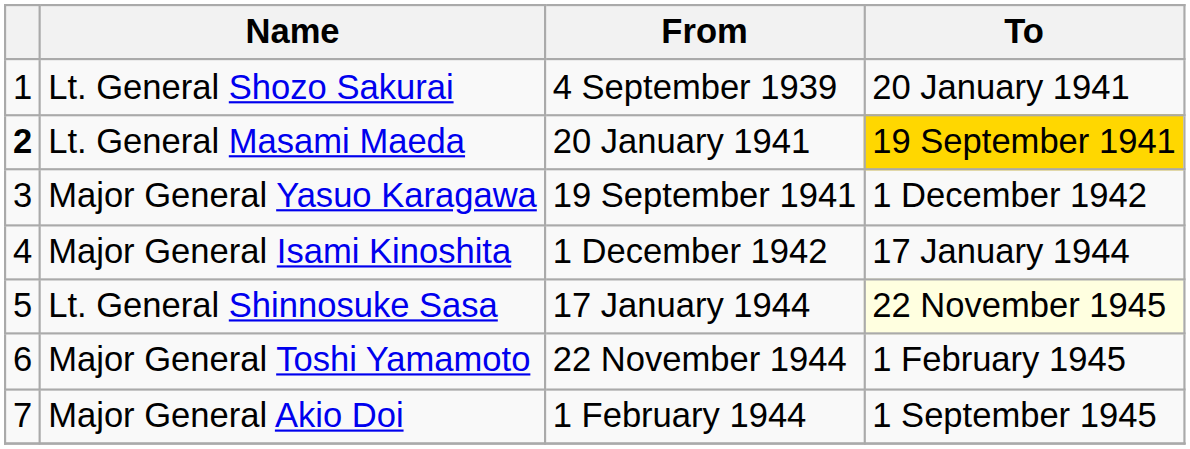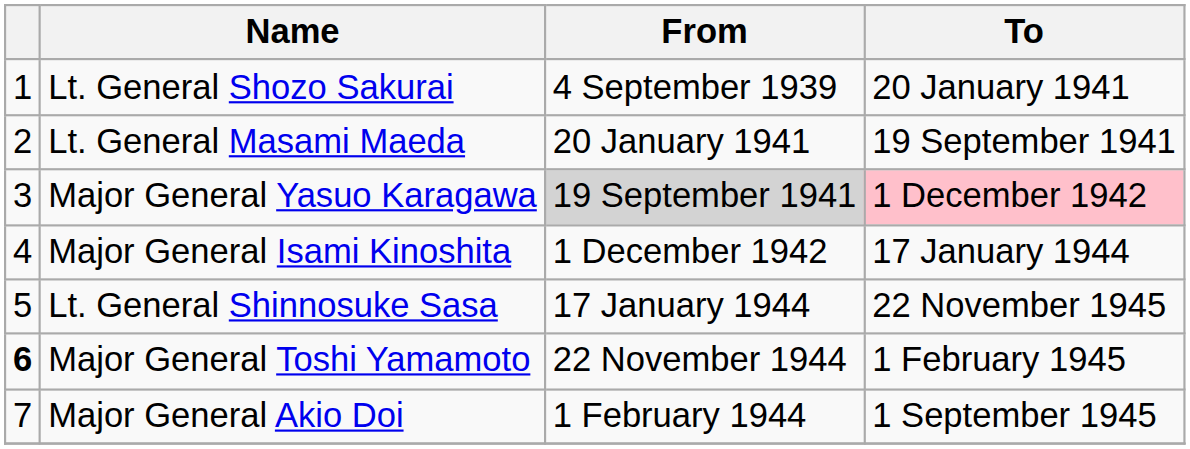(23, 141) bold -> (23, 141) normal
(1024, 141) gold background -> (1024, 141) no background
(705, 196) no background -> (705, 196) lightgrey background
(1010, 196) no background -> (1010, 196) pink background
(1019, 305) lightyellow background -> (1019, 305) no background
(23, 360) normal -> (23, 360) bold
